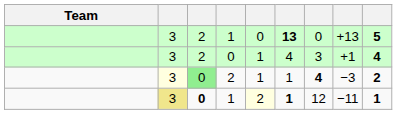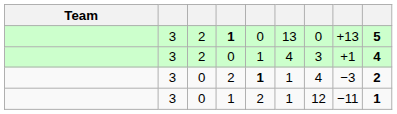(231, 36) normal -> (231, 36) bold
(289, 36) bold -> (289, 36) normal
(172, 78) lightyellow background -> (172, 78) no background
(202, 78) lightgreen background -> (202, 78) no background
(260, 78) normal -> (260, 78) bold
(319, 78) bold -> (319, 78) normal
(172, 99) khaki background -> (172, 99) no background
(202, 99) bold -> (202, 99) normal
(260, 99) lightyellow background -> (260, 99) no background
(289, 99) bold -> (289, 99) normal
